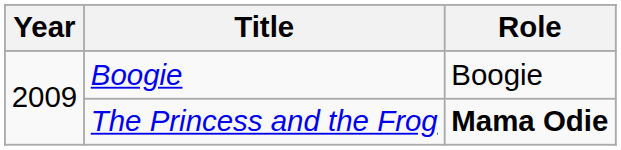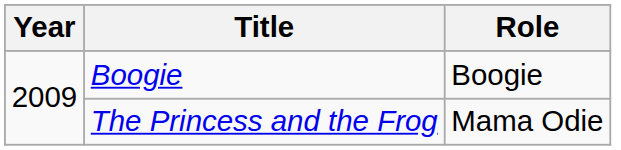(530, 121) bold -> (527, 121) normal
